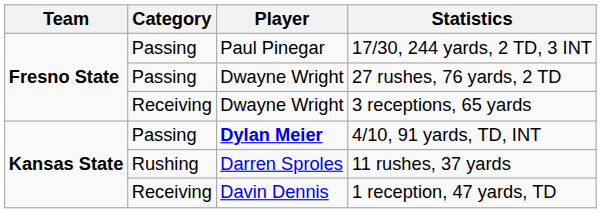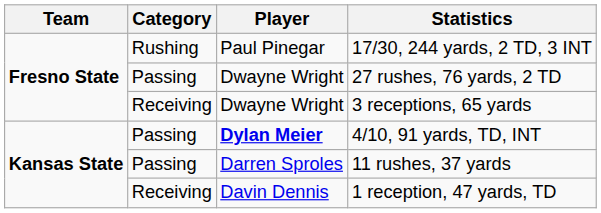(164, 48) Passing -> (165, 48) Rushing
(165, 163) Rushing -> (164, 163) Passing
